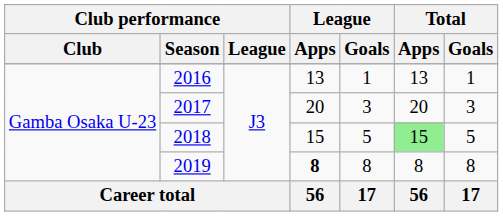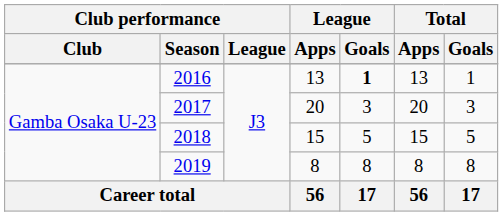(367, 78) normal -> (367, 78) bold
(419, 136) lightgreen background -> (419, 136) no background
(315, 166) bold -> (315, 166) normal
